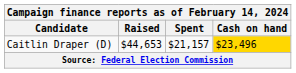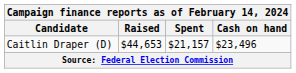(236, 44) gold background -> (236, 44) no background
